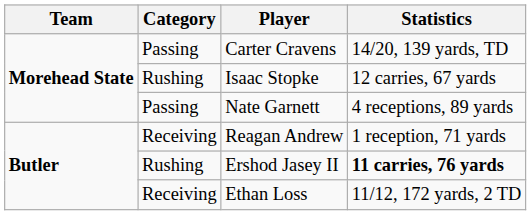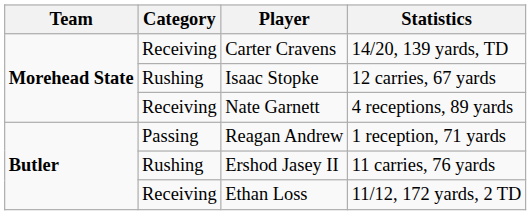(170, 48) Passing -> (179, 48) Receiving
(170, 107) Passing -> (179, 107) Receiving
(179, 136) Receiving -> (170, 136) Passing
(428, 165) bold -> (423, 165) normal
